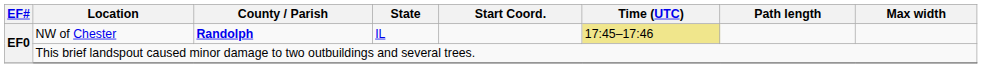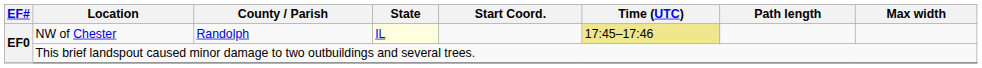(225, 33) bold -> (223, 33) normal
(380, 33) no background -> (380, 33) lightyellow background
